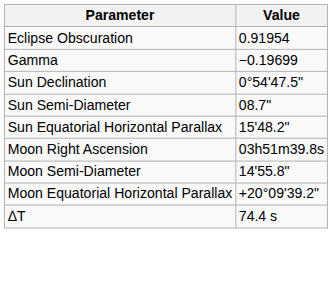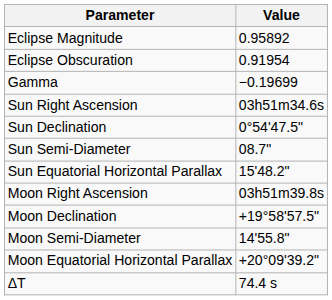+ row: (65, 37)
+ row: (73, 104)
+ row: (62, 216)
